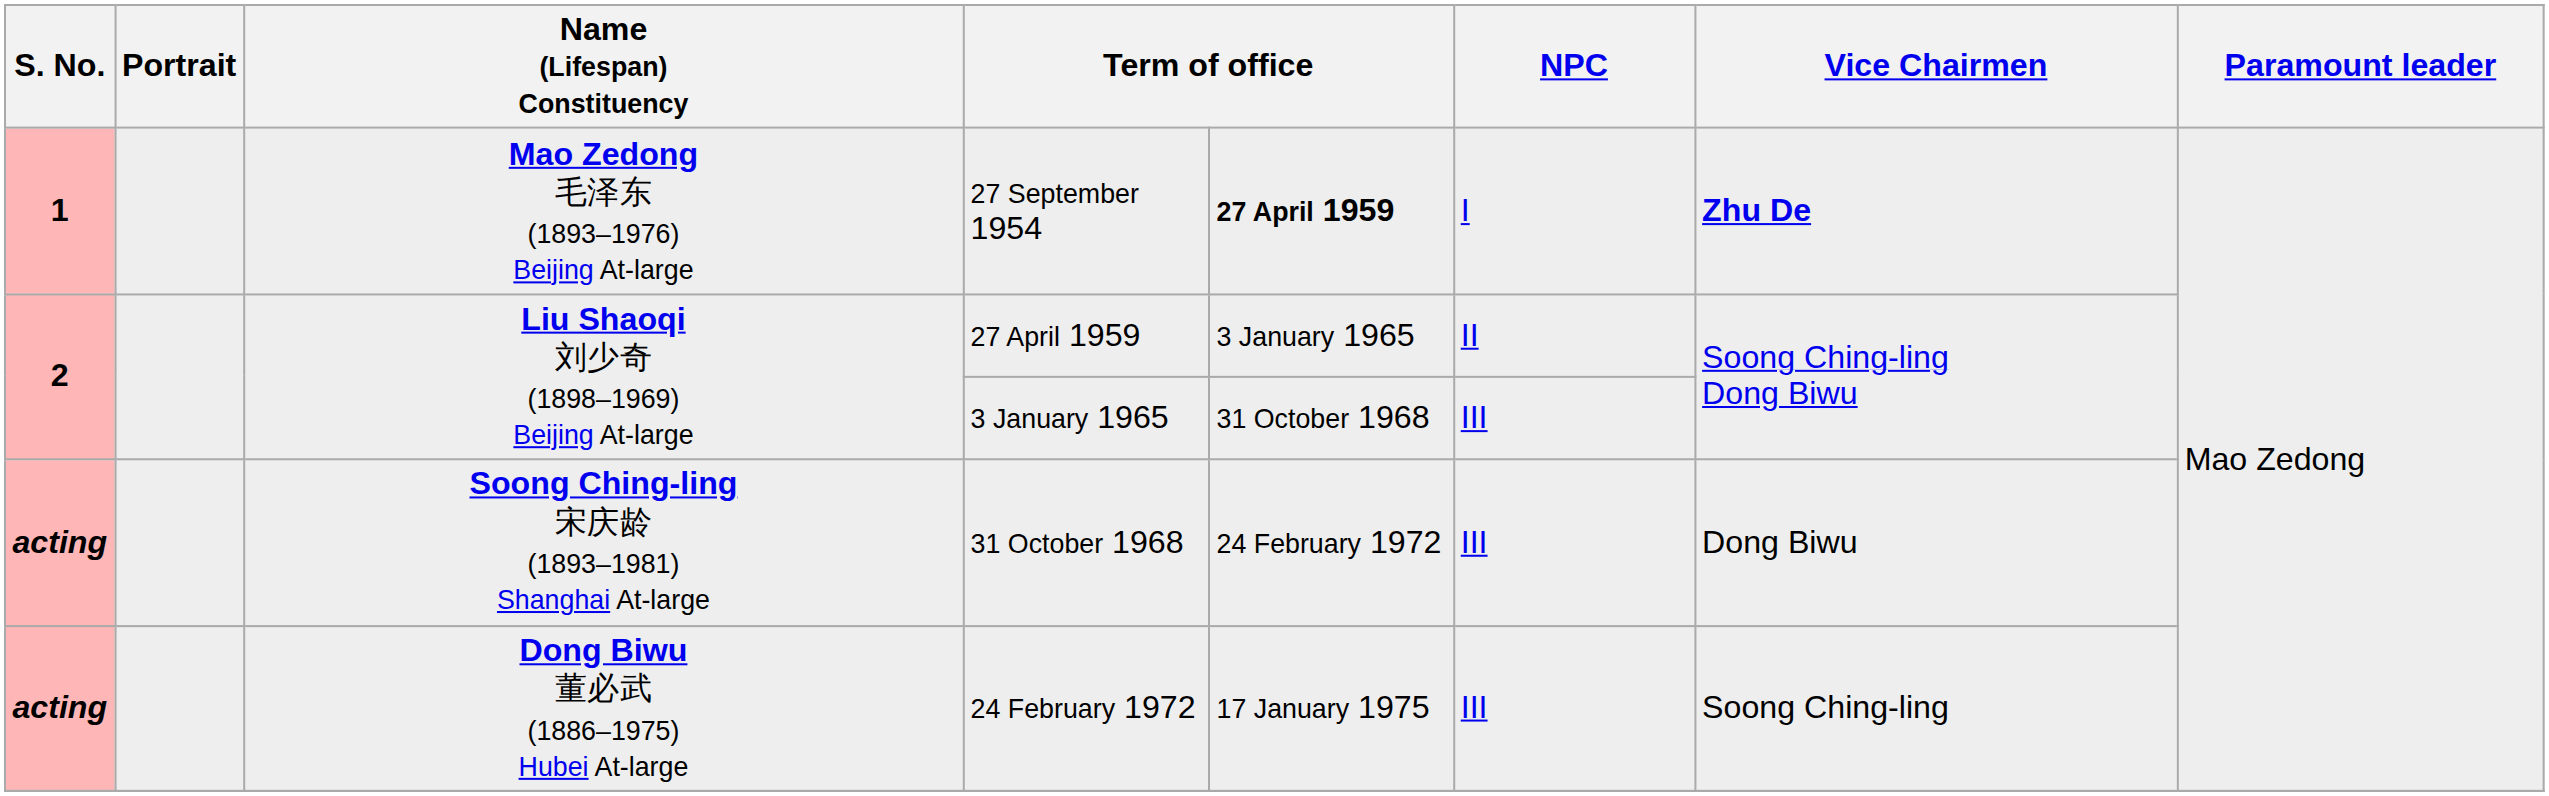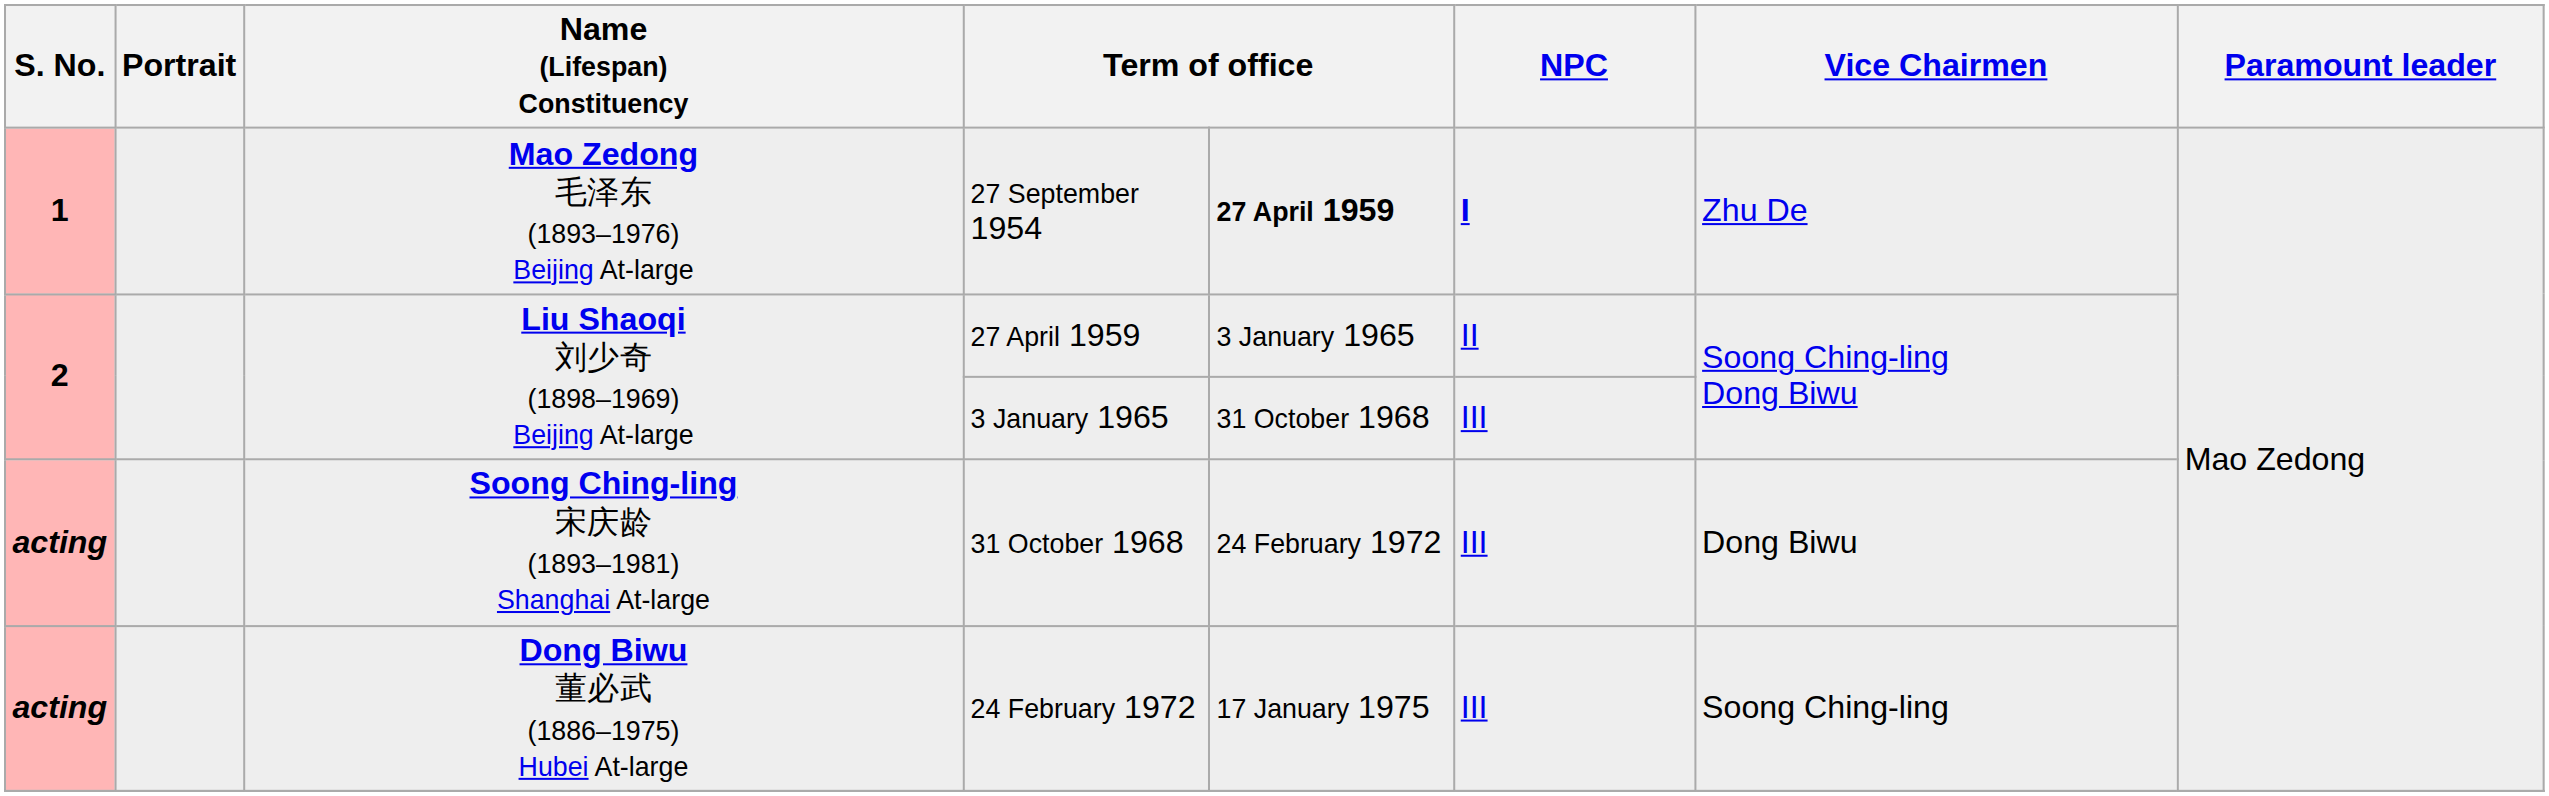(1465, 210) normal -> (1465, 210) bold
(1757, 210) bold -> (1755, 210) normal
